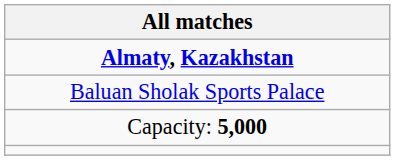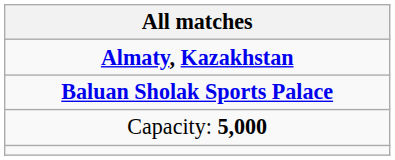(197, 92) normal -> (197, 92) bold
